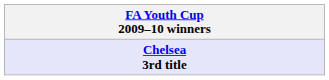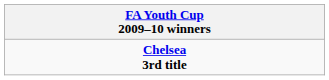(165, 57) lavender background -> (165, 57) no background
